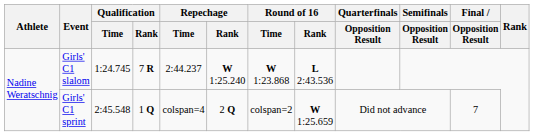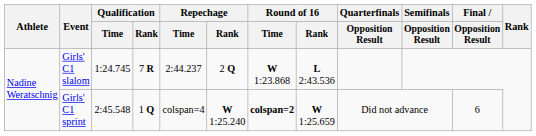(227, 75) W 1:25.240 -> (227, 69) 2 Q
(227, 110) 2 Q -> (227, 116) W 1:25.240
(271, 110) normal -> (272, 110) bold
(476, 110) 7 -> (477, 110) 6
